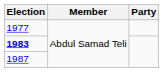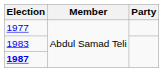(18, 43) bold -> (18, 43) normal
(18, 59) normal -> (18, 59) bold
